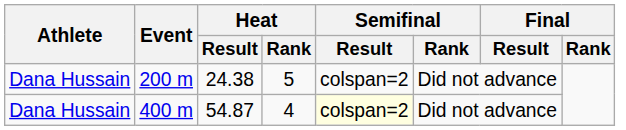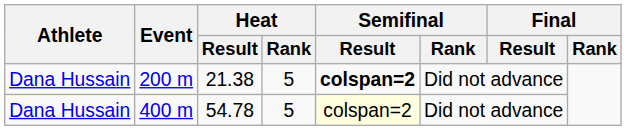(230, 80) 24.38 -> (230, 80) 21.38
(364, 80) normal -> (368, 80) bold
(230, 110) 54.87 -> (230, 110) 54.78
(289, 110) 4 -> (289, 110) 5
